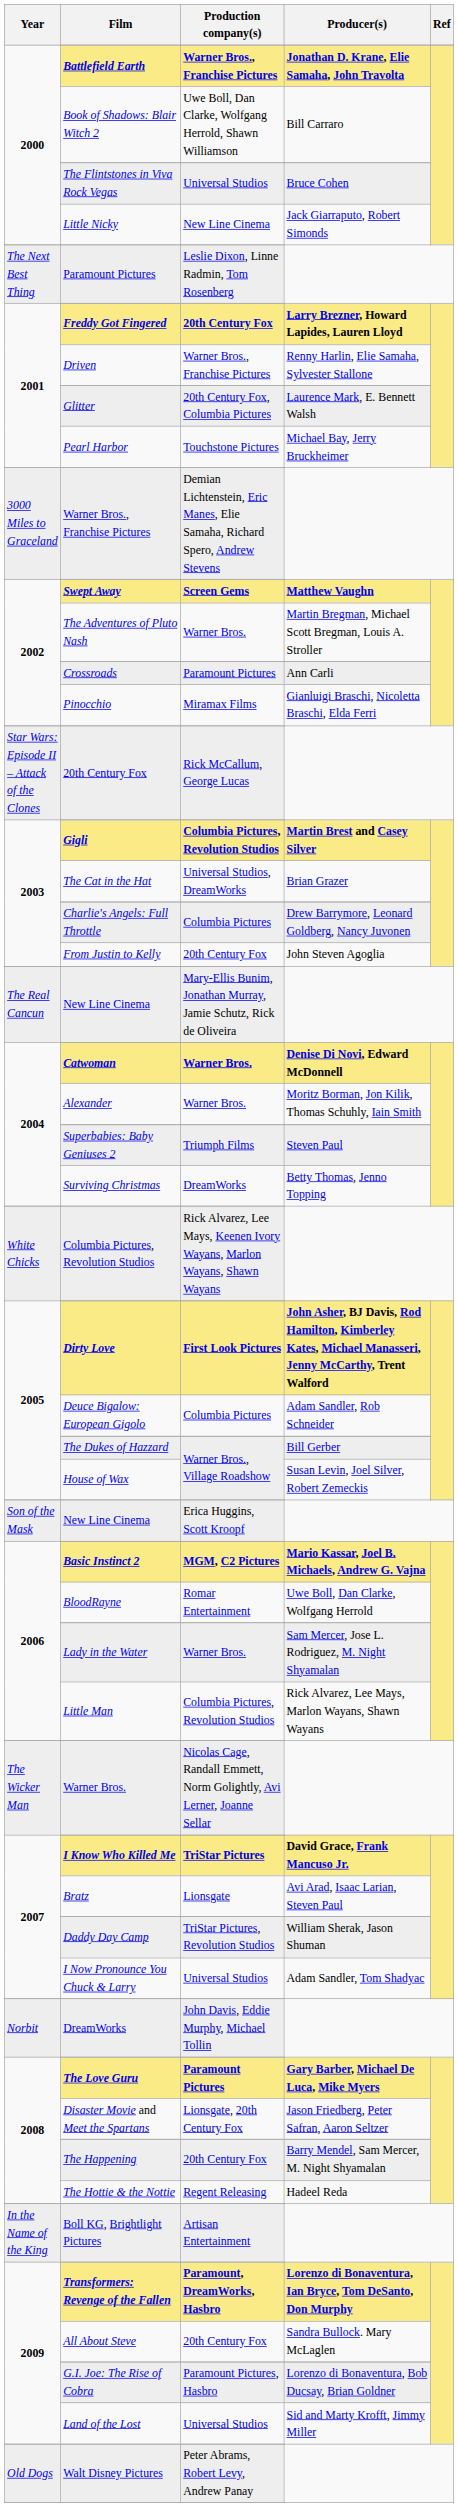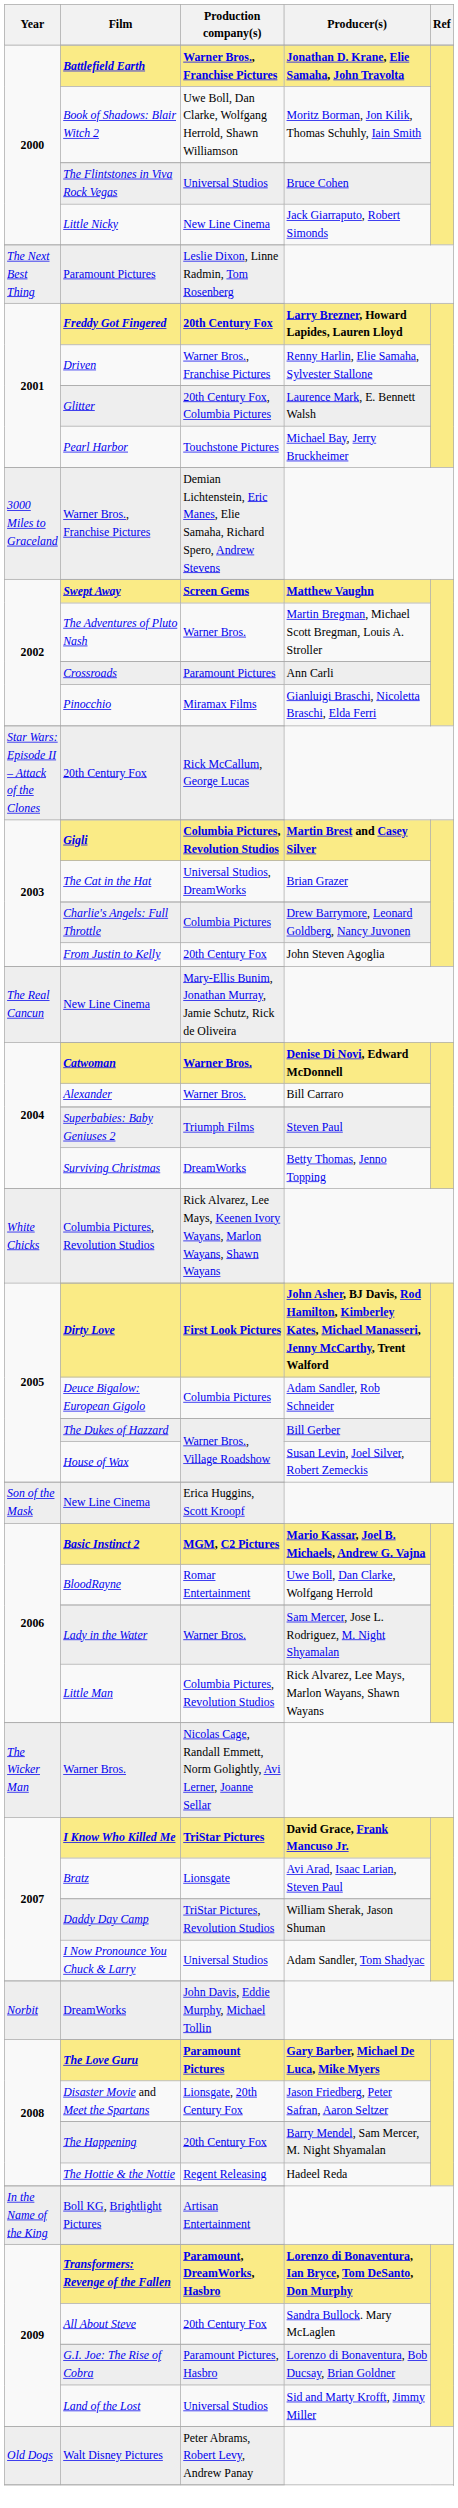(315, 124) Bill Carraro -> (354, 124) Moritz Borman, Jon Kilik, Thomas Schuhly, Iain Smith
(354, 1104) Moritz Borman, Jon Kilik, Thomas Schuhly, Iain Smith -> (315, 1095) Bill Carraro
